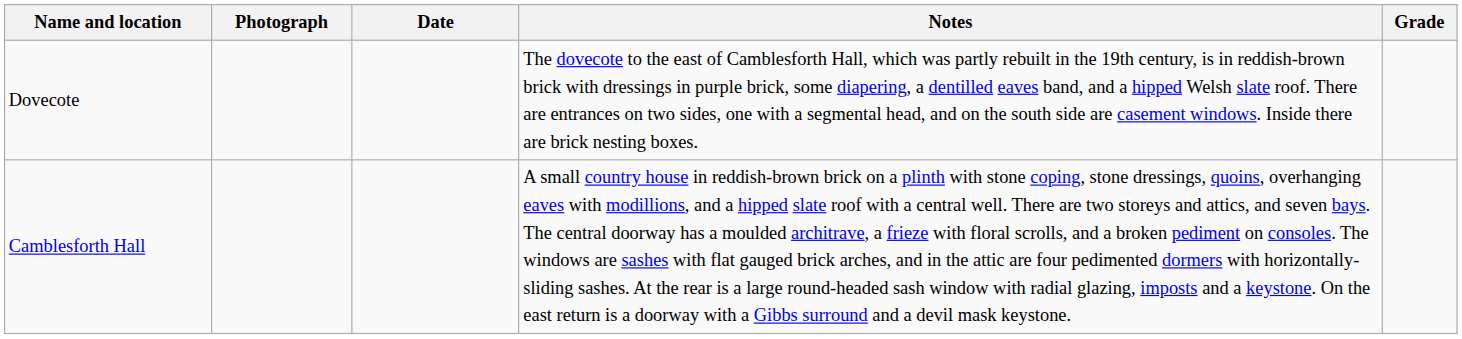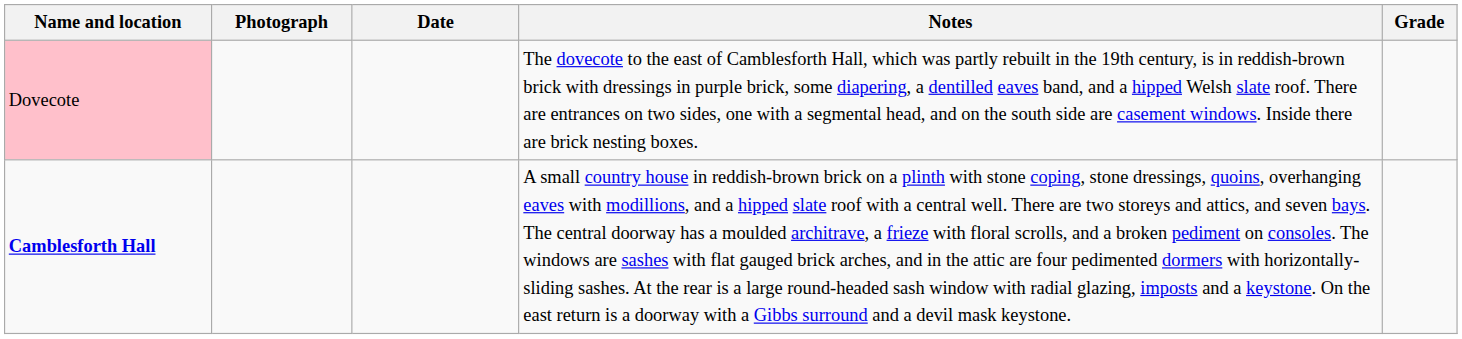(44, 100) no background -> (44, 100) pink background
(77, 246) normal -> (82, 246) bold
